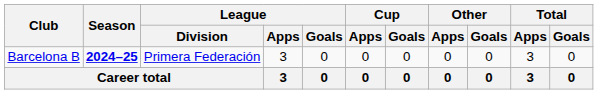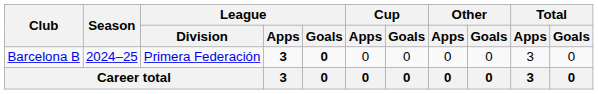(112, 57) bold -> (112, 57) normal
(283, 57) normal -> (283, 57) bold
(324, 57) normal -> (324, 57) bold
